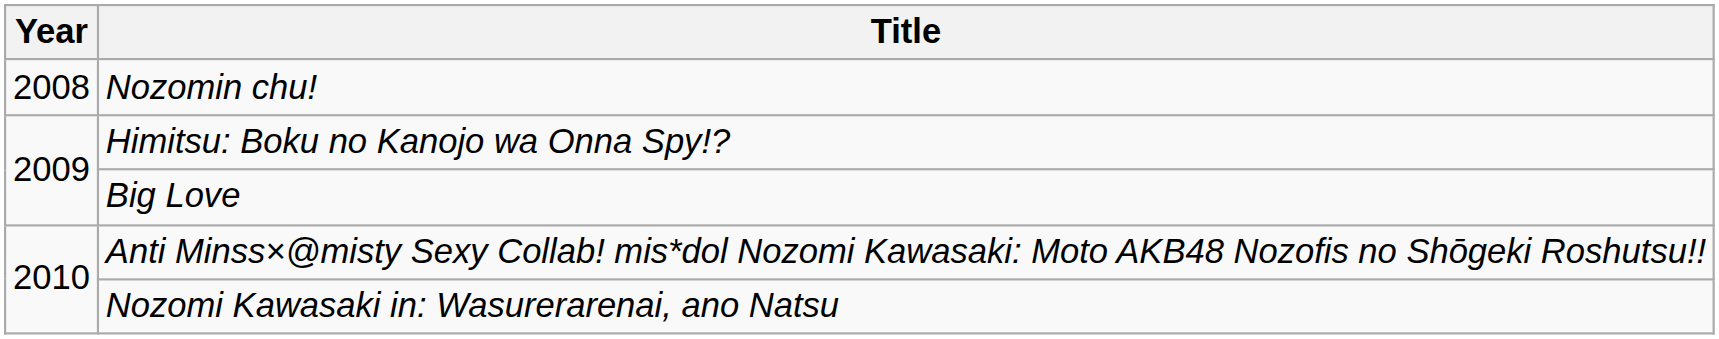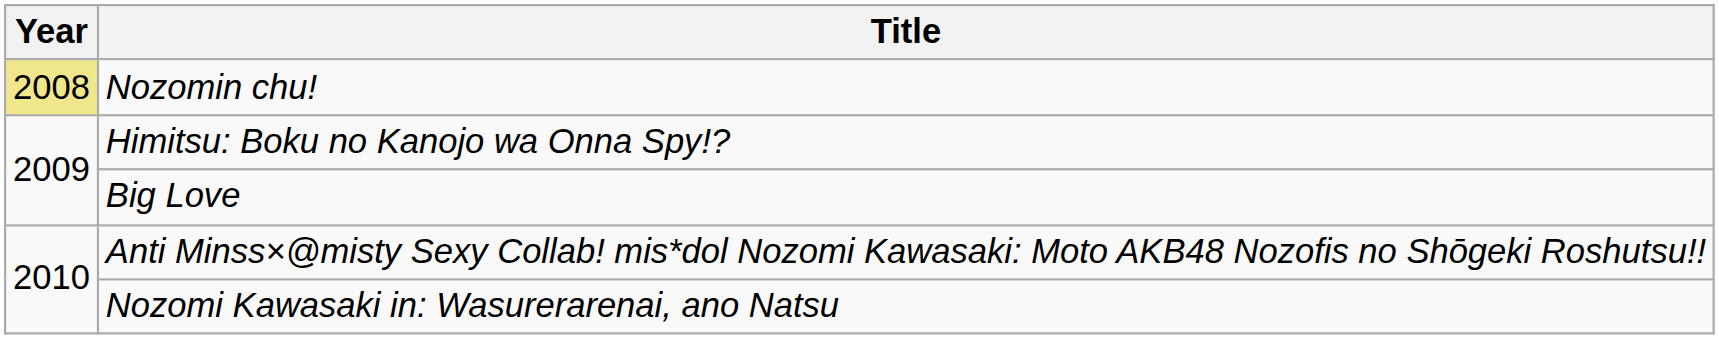(51, 86) no background -> (51, 86) khaki background
